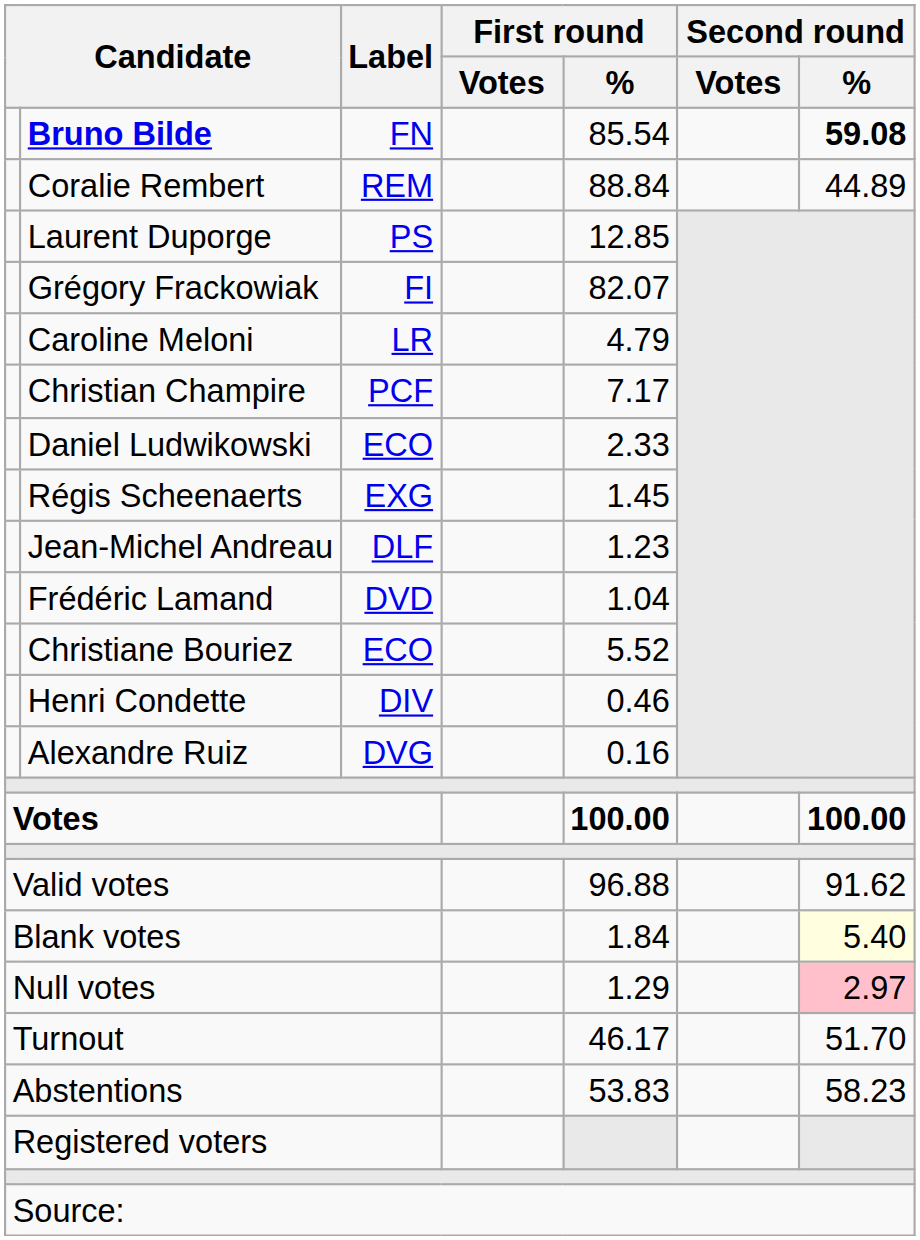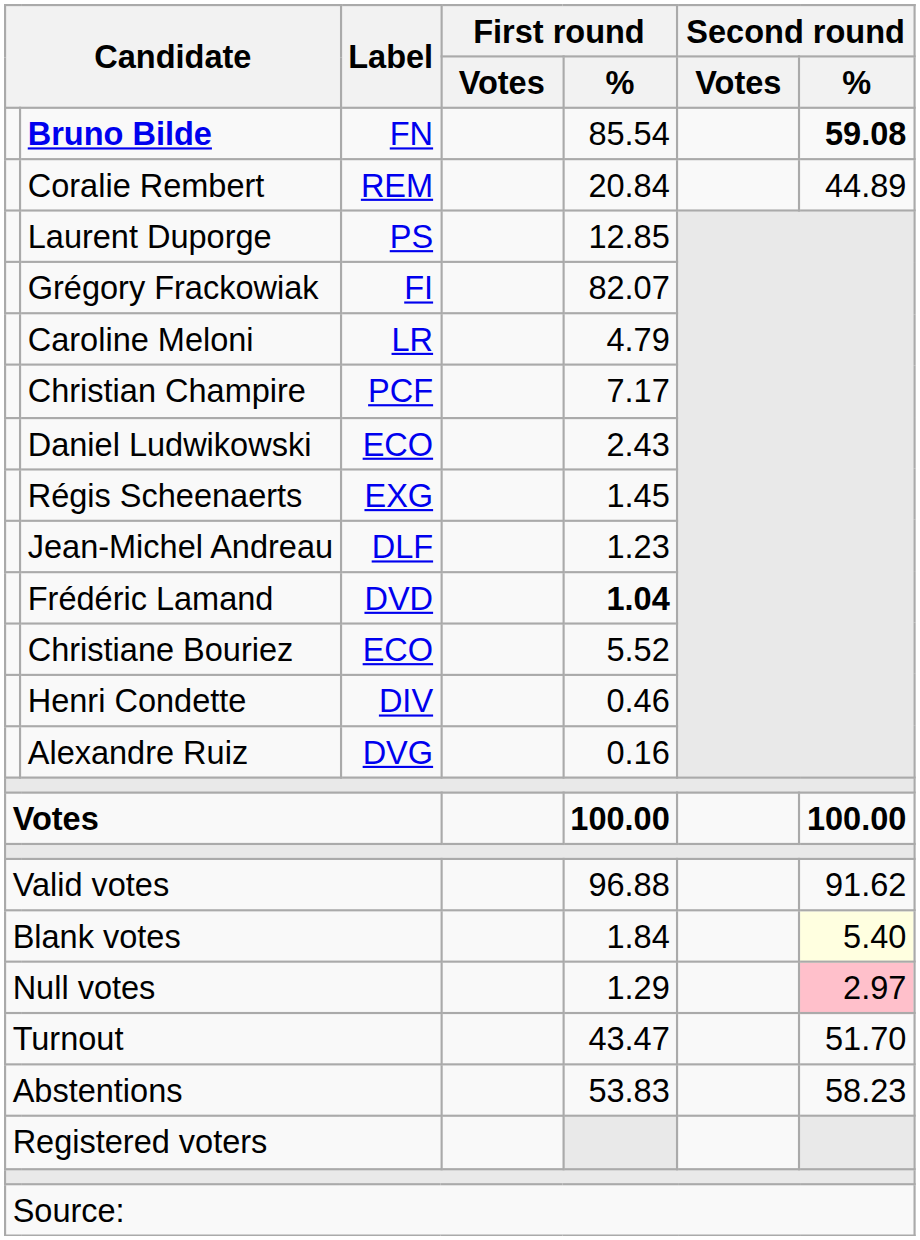(629, 185) 88.84 -> (629, 185) 20.84
(638, 443) 2.33 -> (638, 443) 2.43
(638, 597) normal -> (638, 597) bold
(629, 1040) 46.17 -> (629, 1040) 43.47
